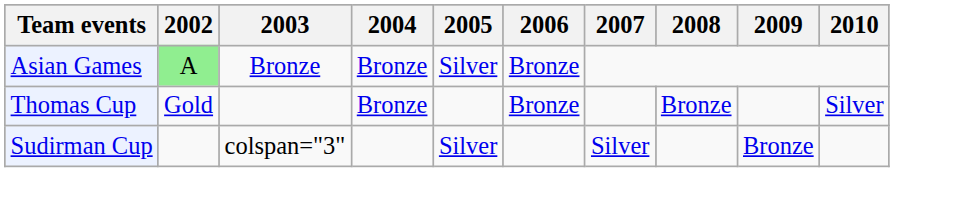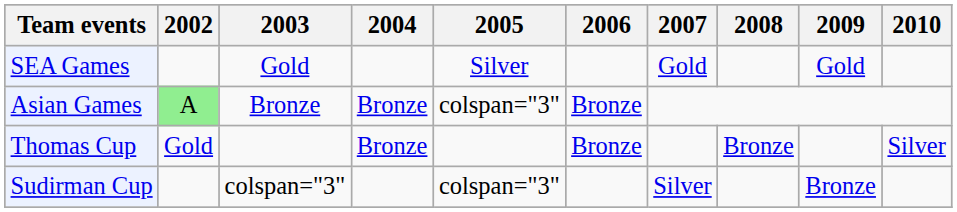+ row: (70, 65)
(468, 65) Silver -> (499, 105) colspan="3"
(468, 146) Silver -> (499, 186) colspan="3"
